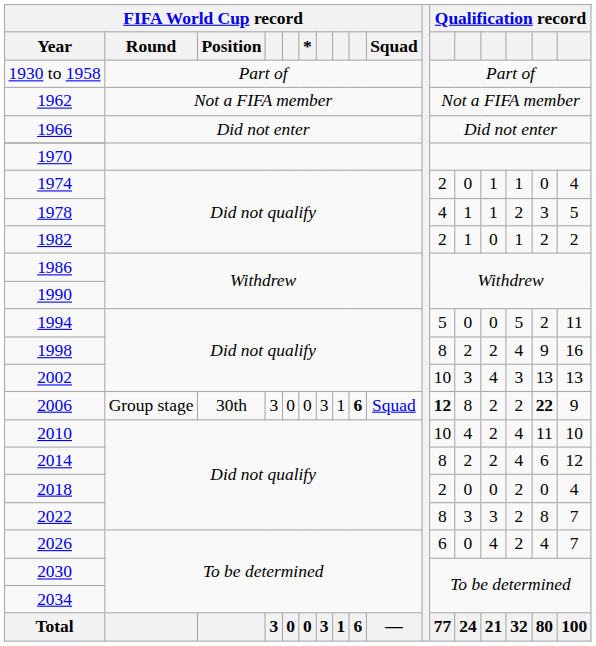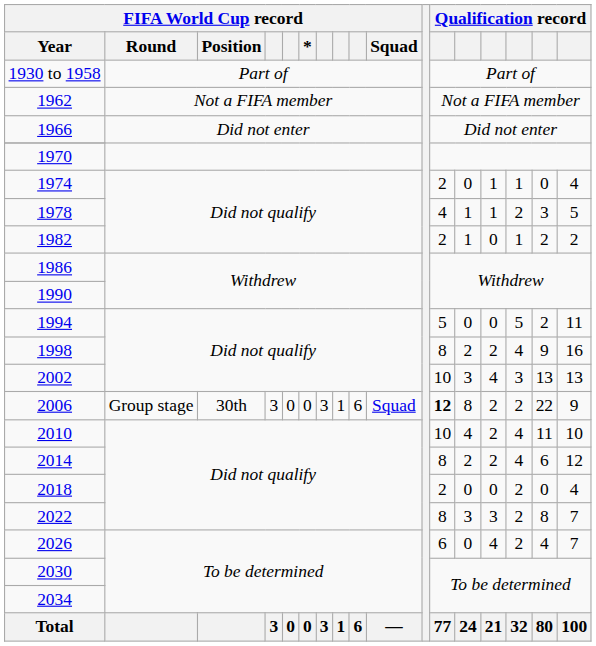(358, 405) bold -> (358, 405) normal
(544, 405) bold -> (544, 405) normal
